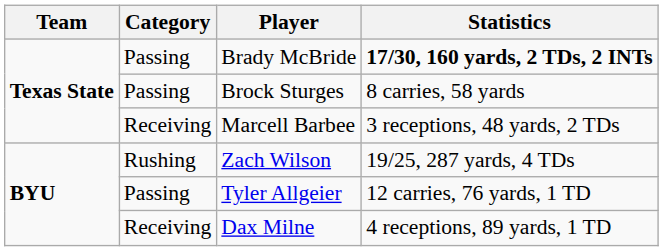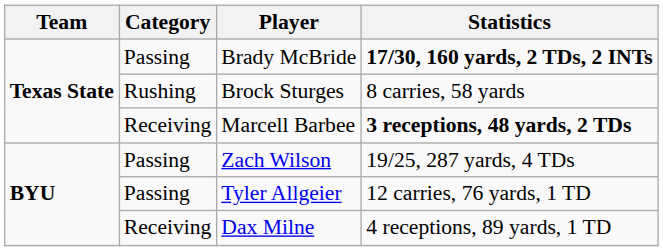(157, 90) Passing -> (160, 90) Rushing
(493, 124) normal -> (499, 124) bold
(160, 159) Rushing -> (157, 159) Passing
